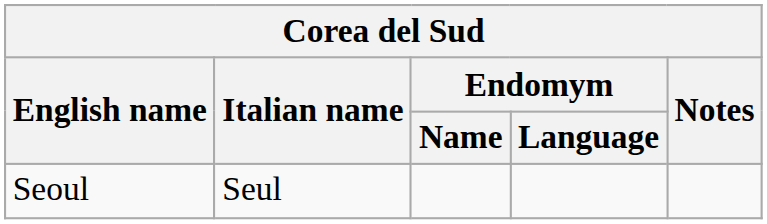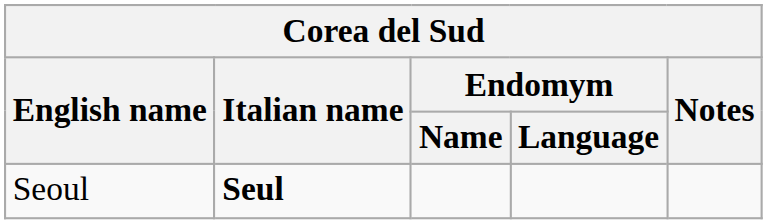(252, 190) normal -> (253, 190) bold
